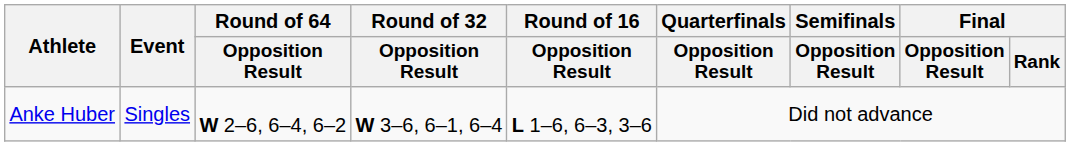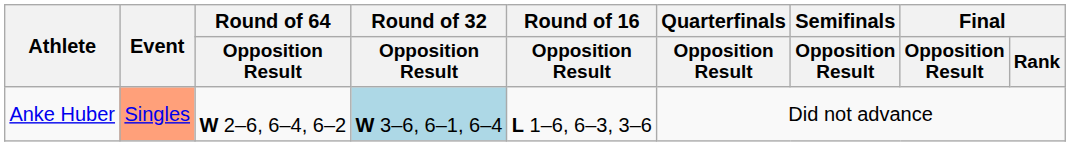(157, 114) no background -> (157, 114) lightsalmon background
(429, 125) no background -> (429, 125) lightblue background
